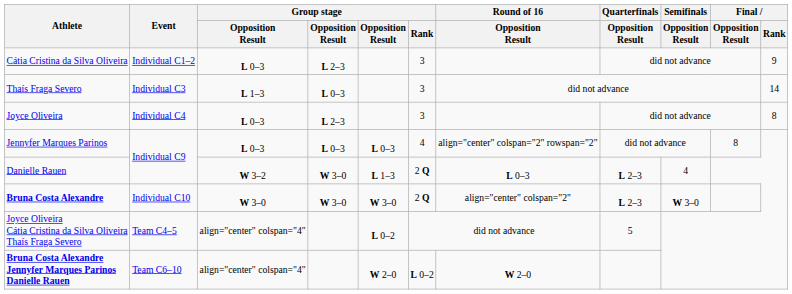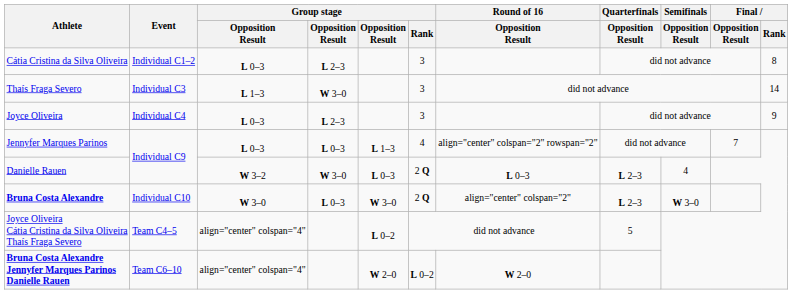(774, 61) 9 -> (774, 61) 8
(333, 94) L 0–3 -> (333, 94) W 3–0
(774, 116) 8 -> (774, 116) 9
(383, 149) L 0–3 -> (383, 149) L 1–3
(736, 143) 8 -> (736, 143) 7
(383, 176) L 1–3 -> (383, 176) L 0–3
(333, 203) W 3–0 -> (333, 203) L 0–3
